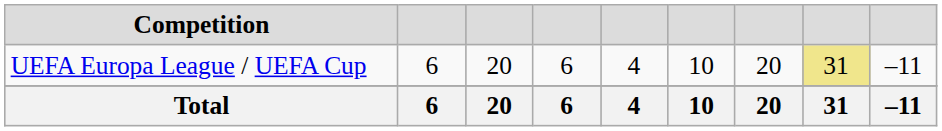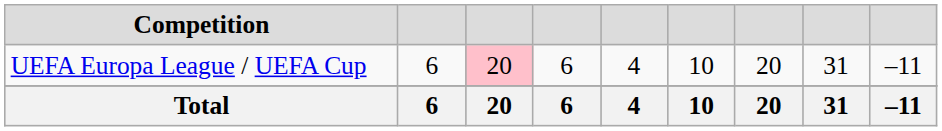(499, 65) no background -> (499, 65) pink background
(836, 65) khaki background -> (836, 65) no background
